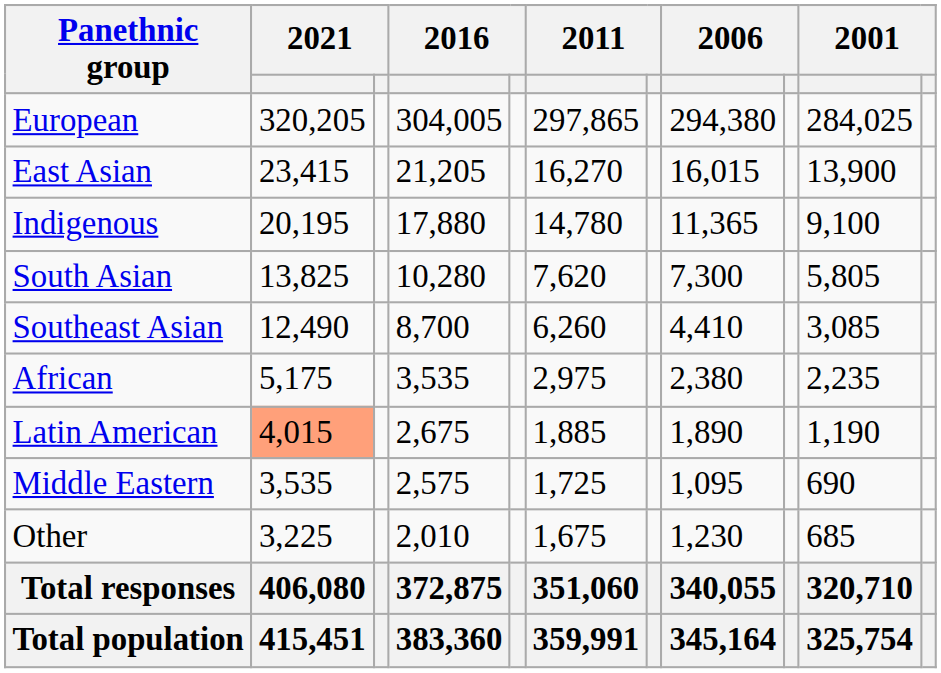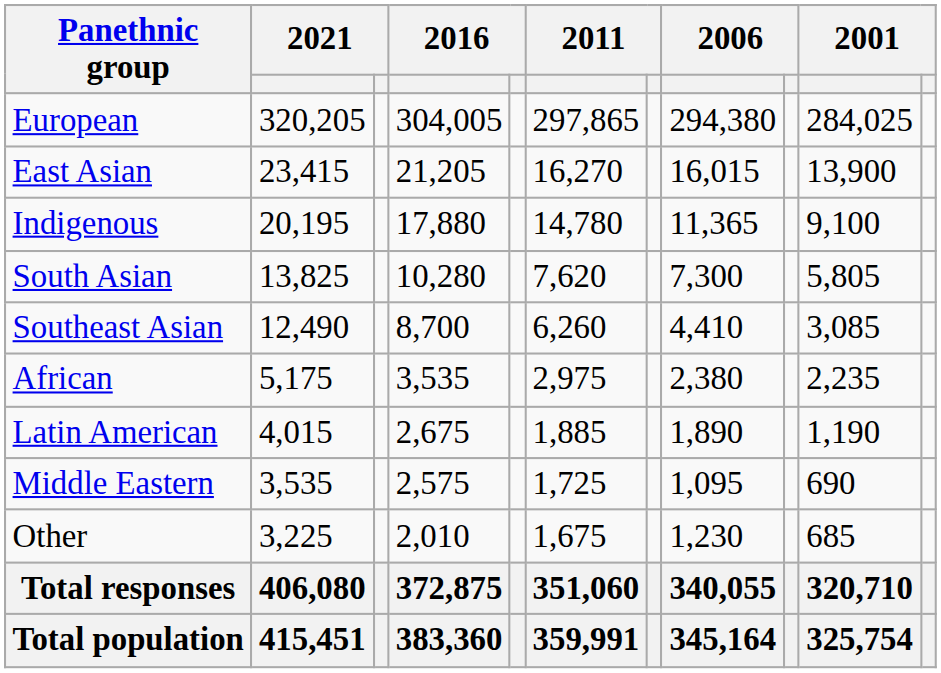(296, 431) lightsalmon background -> (296, 431) no background
